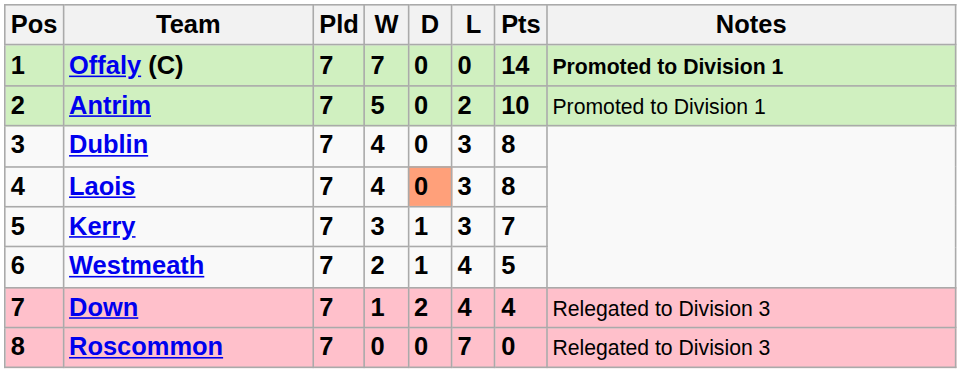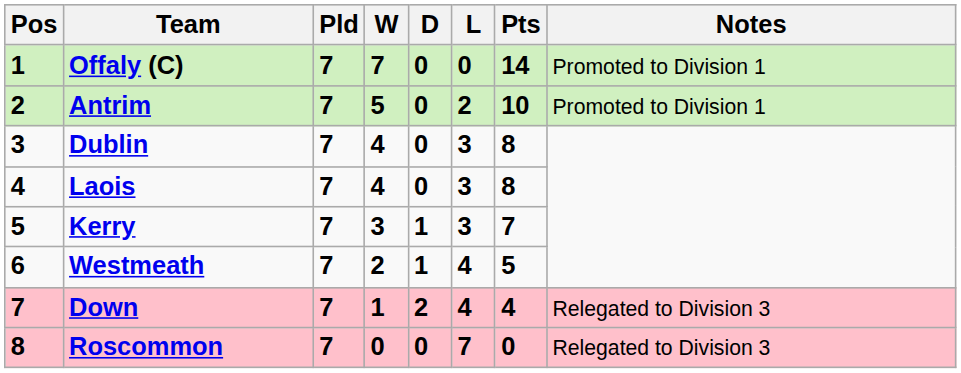(668, 65) bold -> (659, 66) normal
(421, 186) lightsalmon background -> (421, 186) no background
